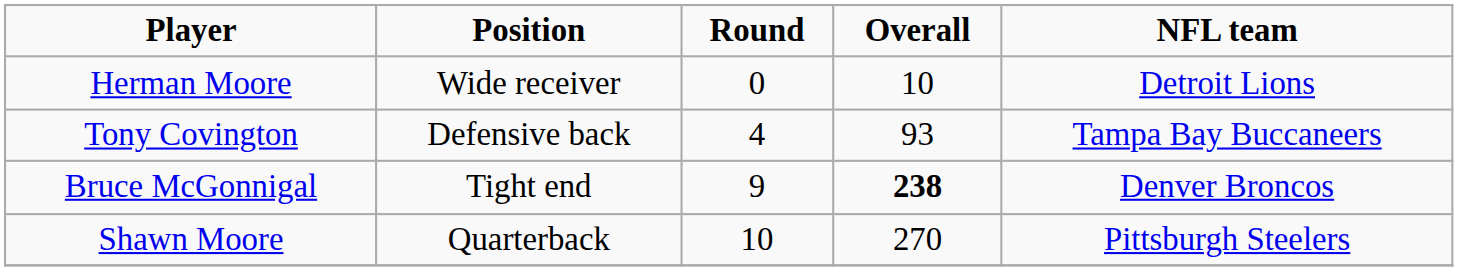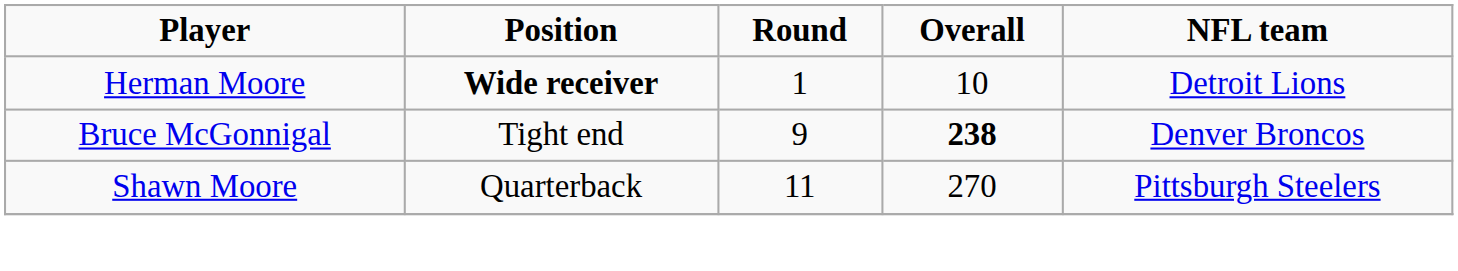(529, 82) normal -> (561, 82) bold
(757, 82) 0 -> (800, 82) 1
- row: (191, 134)
(757, 238) 10 -> (800, 186) 11
